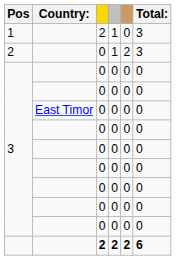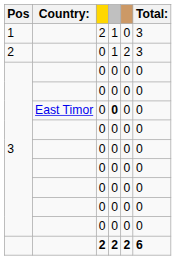(115, 110) normal -> (115, 110) bold
